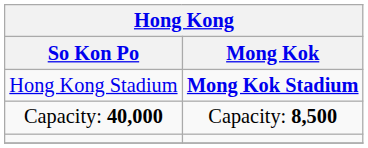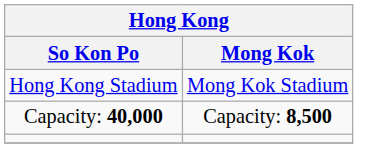(273, 85) bold -> (268, 85) normal
